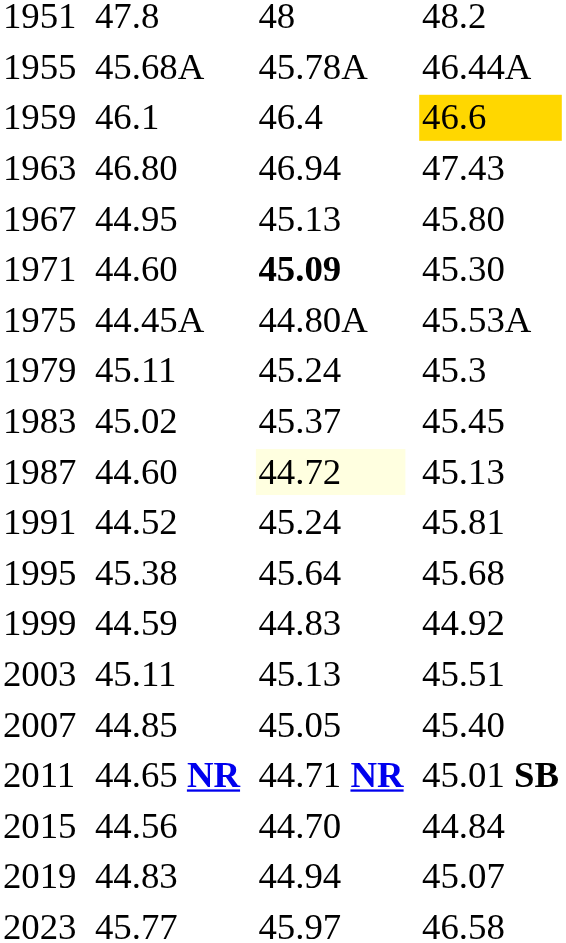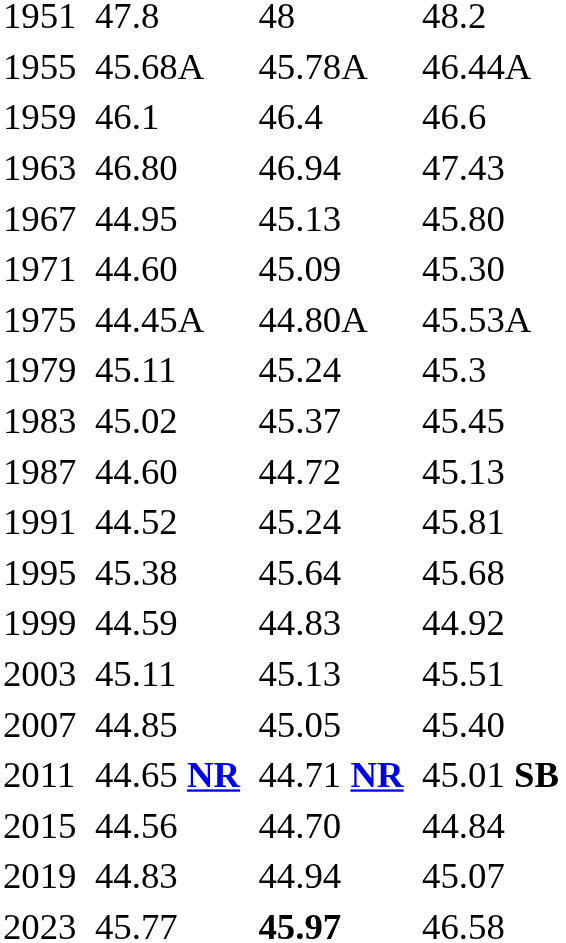(454, 117) gold background -> (454, 117) no background
(300, 268) bold -> (300, 268) normal
(300, 471) lightyellow background -> (300, 471) no background
(300, 926) normal -> (300, 926) bold
